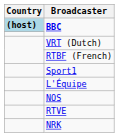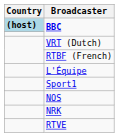(61, 70) Sport1 -> (66, 70) L'Équipe
(66, 84) L'Équipe -> (61, 84) Sport1
(56, 112) RTVE -> (54, 112) NRK
(54, 125) NRK -> (56, 125) RTVE
